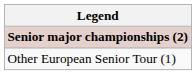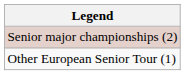(98, 37) bold -> (92, 37) normal
